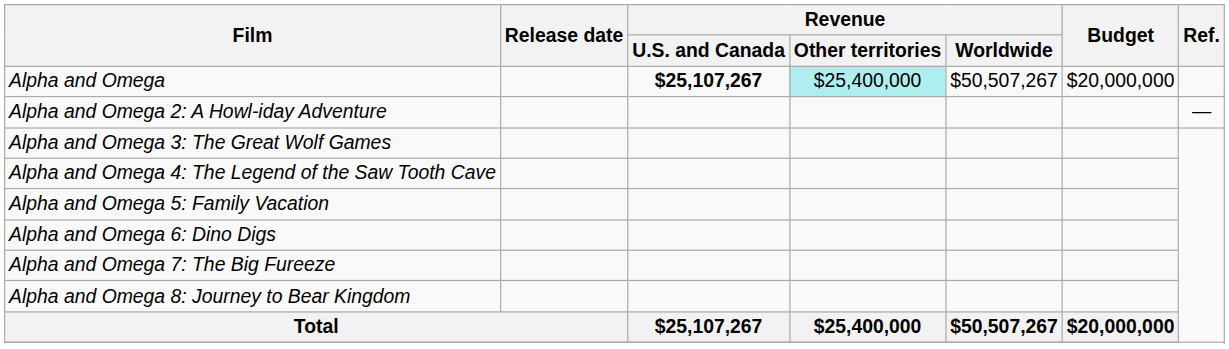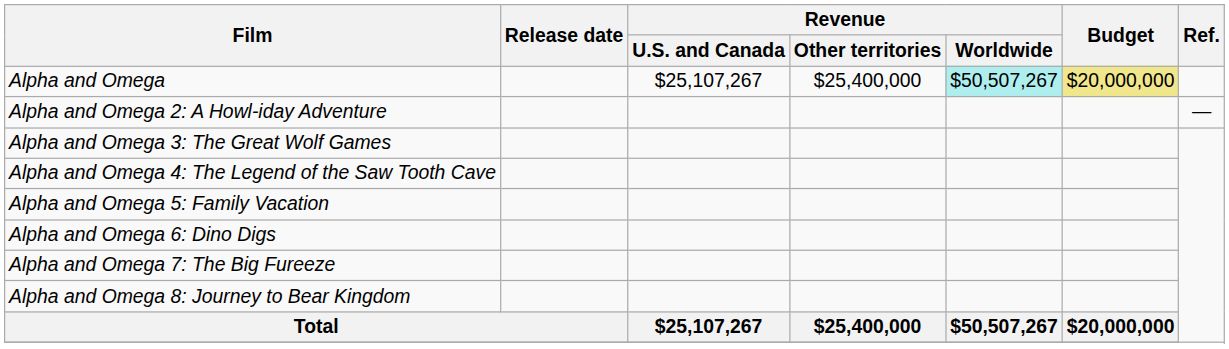(709, 81) bold -> (709, 81) normal
(868, 81) paleturquoise background -> (868, 81) no background
(1004, 81) no background -> (1004, 81) paleturquoise background
(1121, 81) no background -> (1121, 81) khaki background
